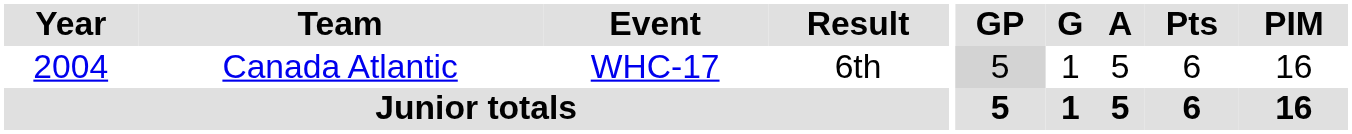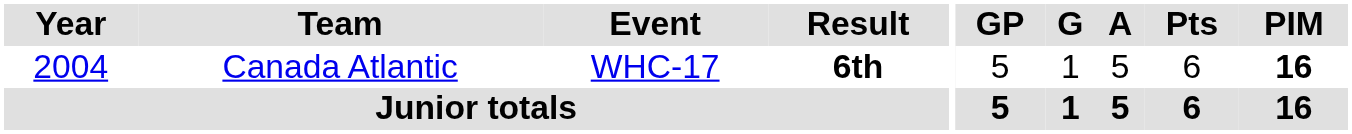(858, 66) normal -> (858, 66) bold
(1000, 66) lightgrey background -> (1000, 66) no background
(1294, 66) normal -> (1294, 66) bold
